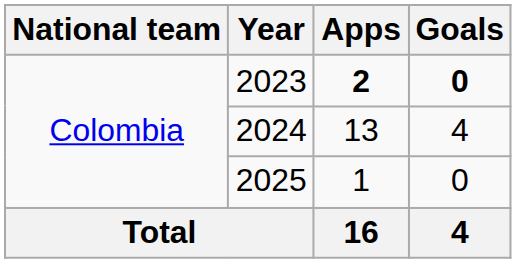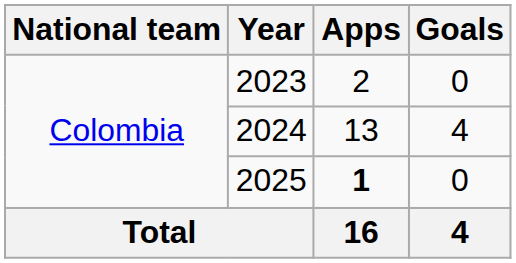(361, 80) bold -> (361, 80) normal
(460, 80) bold -> (460, 80) normal
(361, 181) normal -> (361, 181) bold
